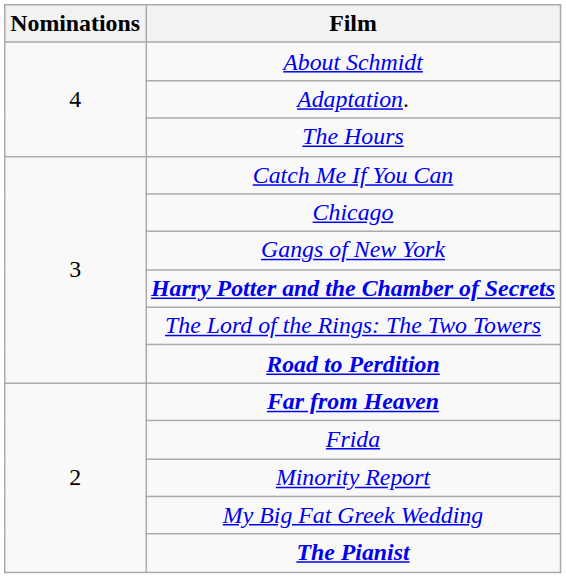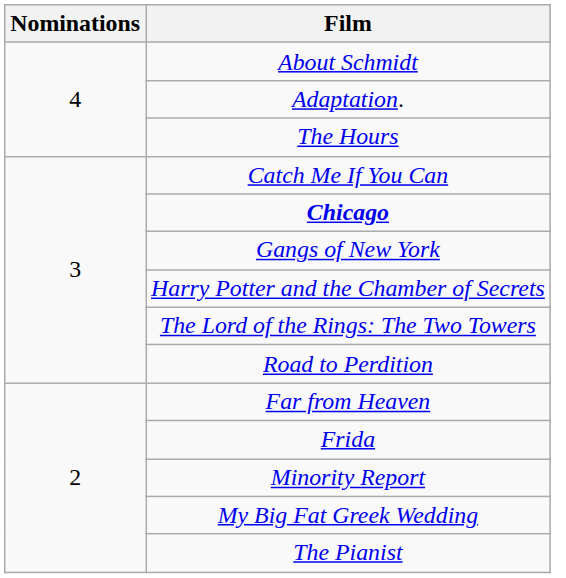(353, 212) normal -> (348, 212) bold
(353, 288) bold -> (348, 288) normal
(353, 363) bold -> (348, 363) normal
(353, 401) bold -> (348, 401) normal
(353, 552) bold -> (348, 552) normal
